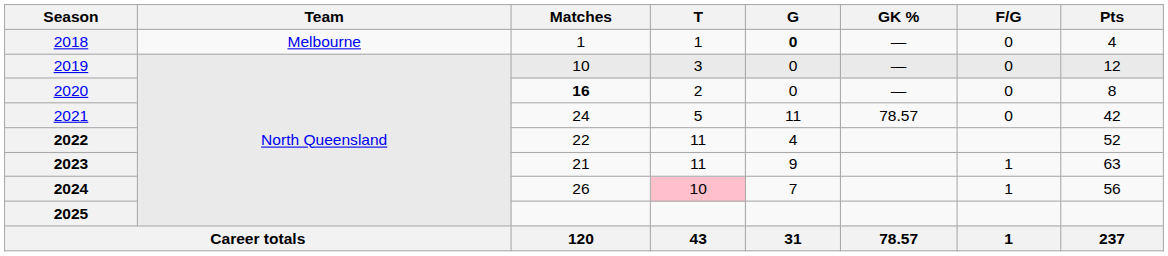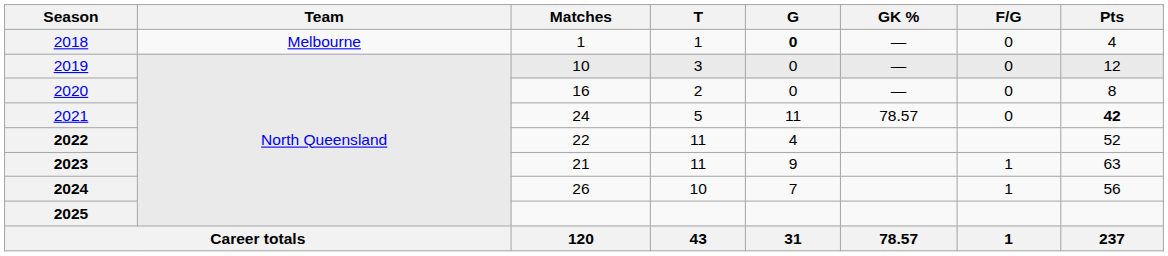(581, 91) bold -> (581, 91) normal
(1112, 115) normal -> (1112, 115) bold
(698, 189) pink background -> (698, 189) no background
